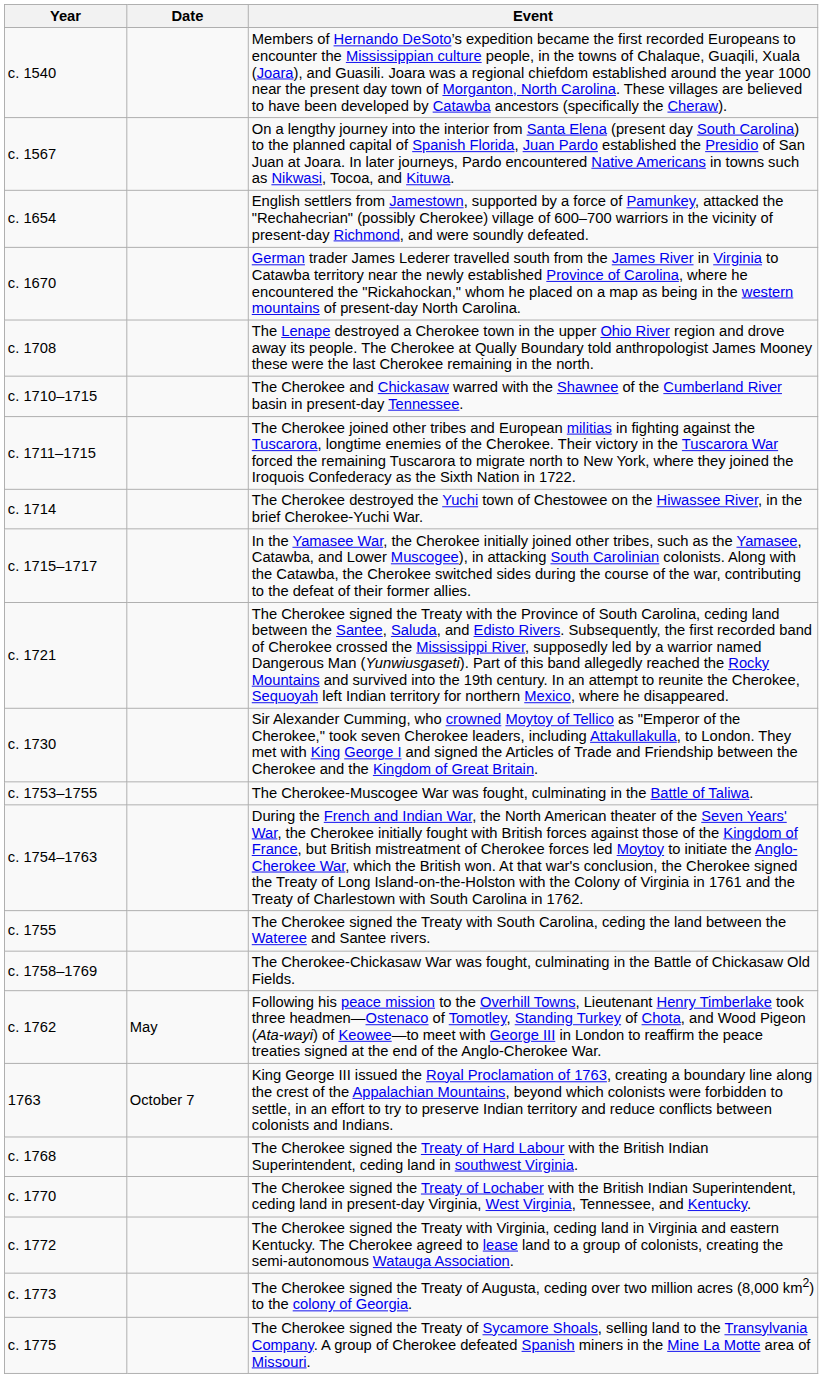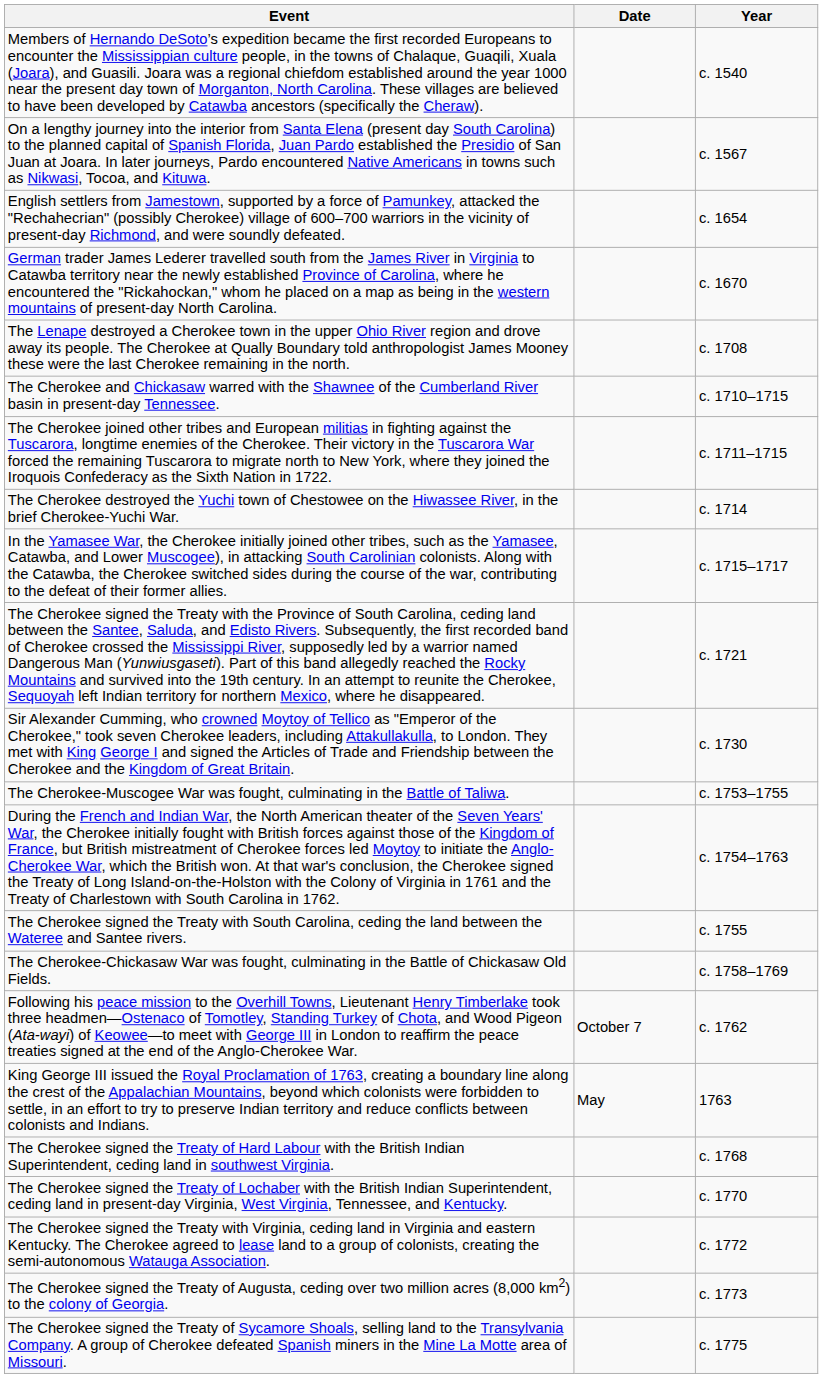columns swapped: (65, 16) <-> (533, 16)
(144, 1027) May -> (609, 1027) October 7
(162, 1100) October 7 -> (591, 1100) May
